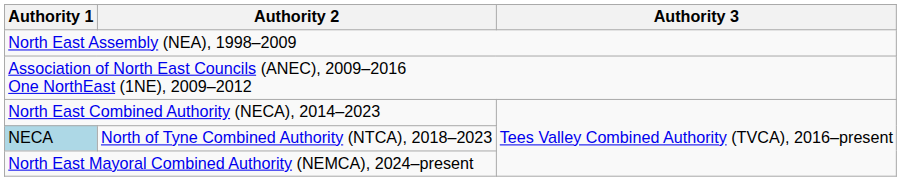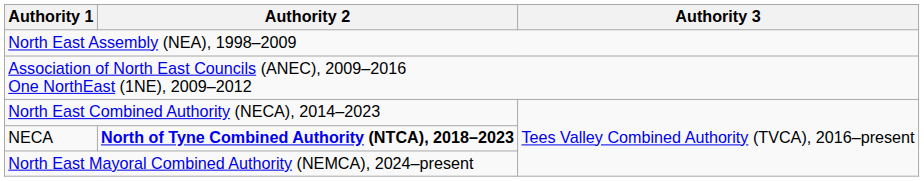(31, 138) lightblue background -> (31, 138) no background
(297, 138) normal -> (307, 138) bold
